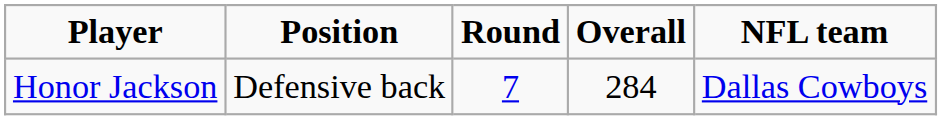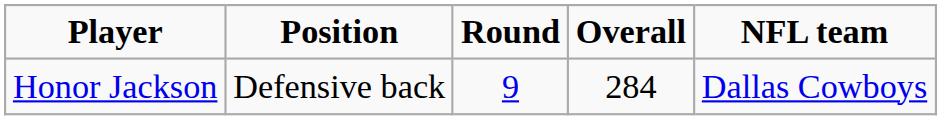(510, 85) 7 -> (510, 85) 9
